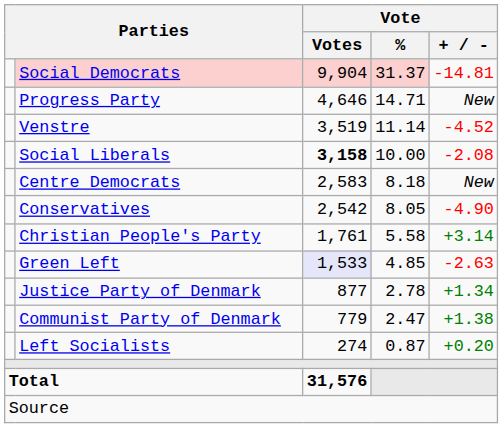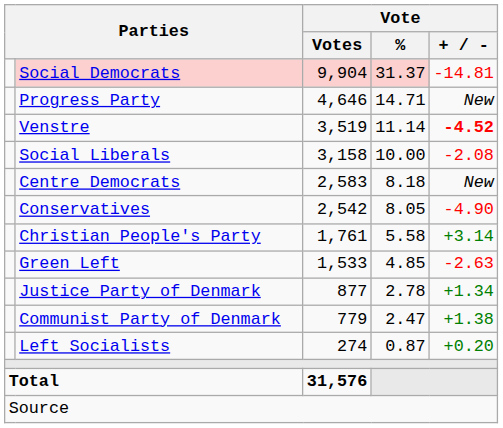(469, 128) normal -> (469, 128) bold
(342, 155) bold -> (342, 155) normal
(342, 264) lavender background -> (342, 264) no background
